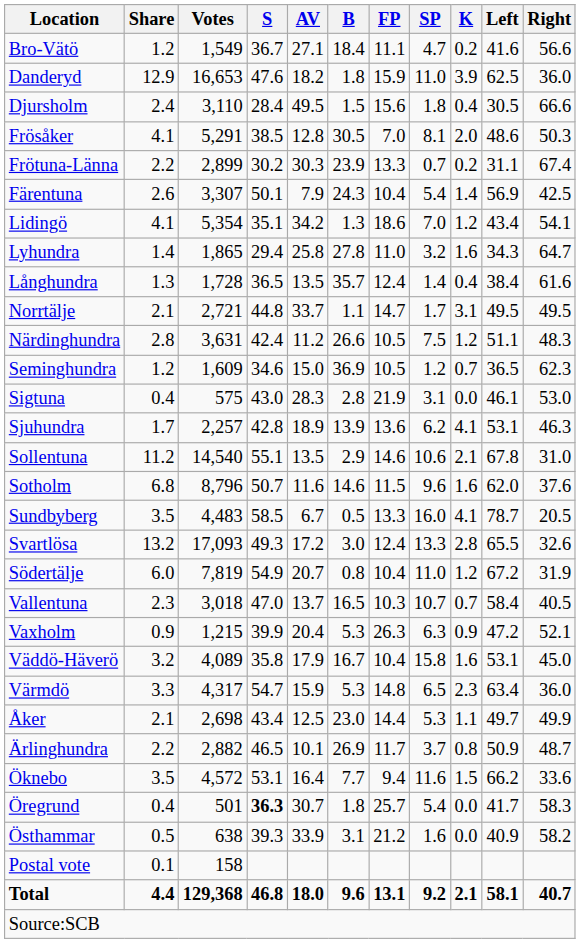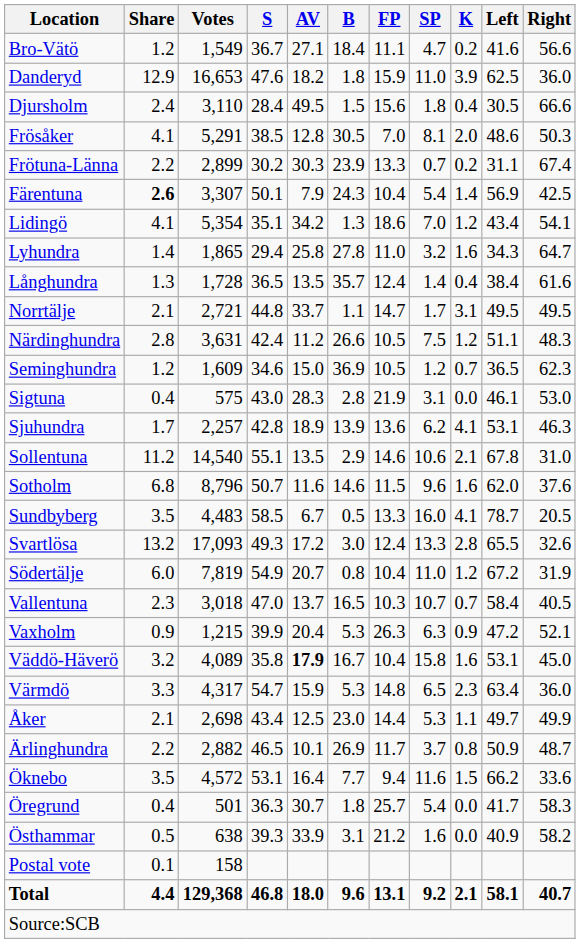(163, 194) normal -> (163, 194) bold
(308, 661) normal -> (308, 661) bold
(267, 806) bold -> (267, 806) normal
